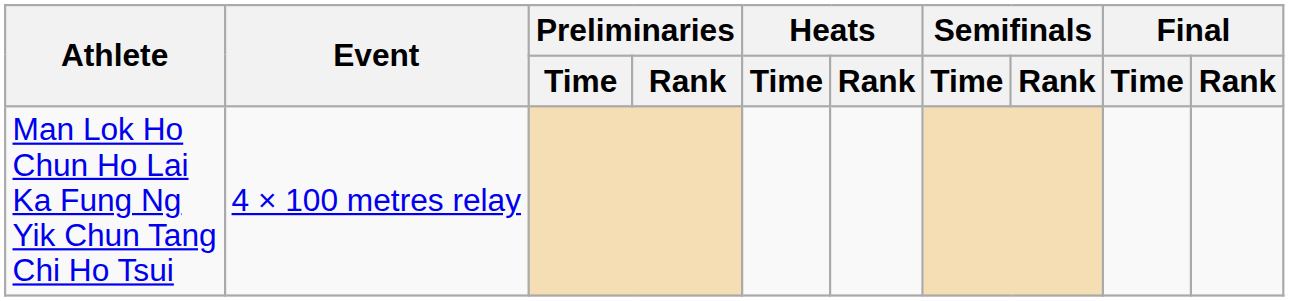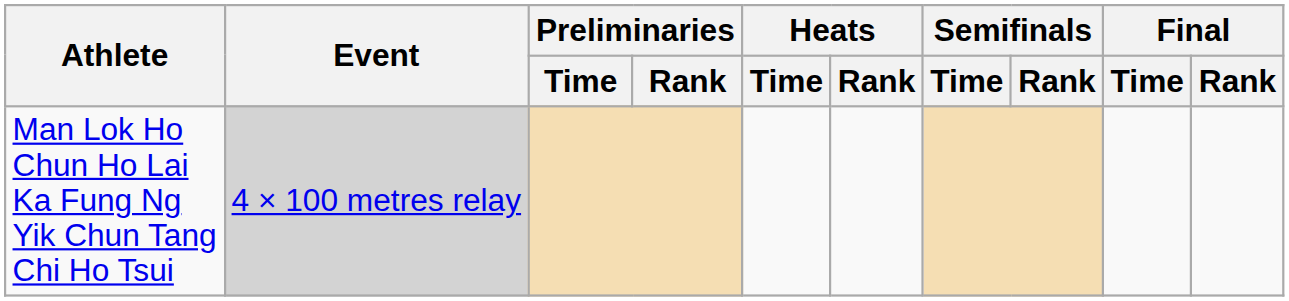(376, 201) no background -> (376, 201) lightgrey background
